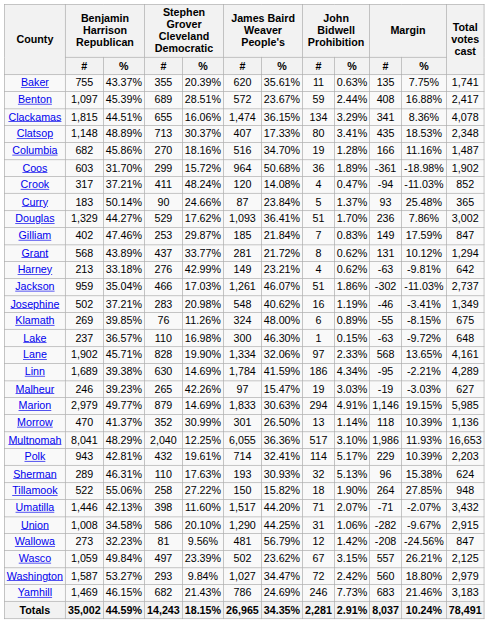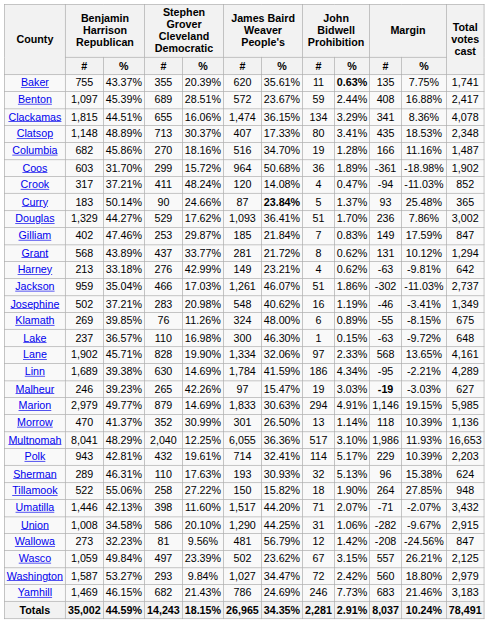(352, 83) normal -> (352, 83) bold
(282, 202) normal -> (282, 202) bold
(386, 389) normal -> (386, 389) bold
